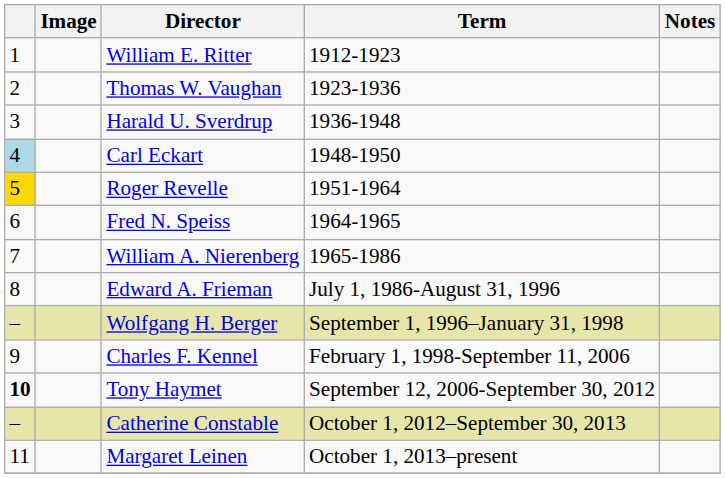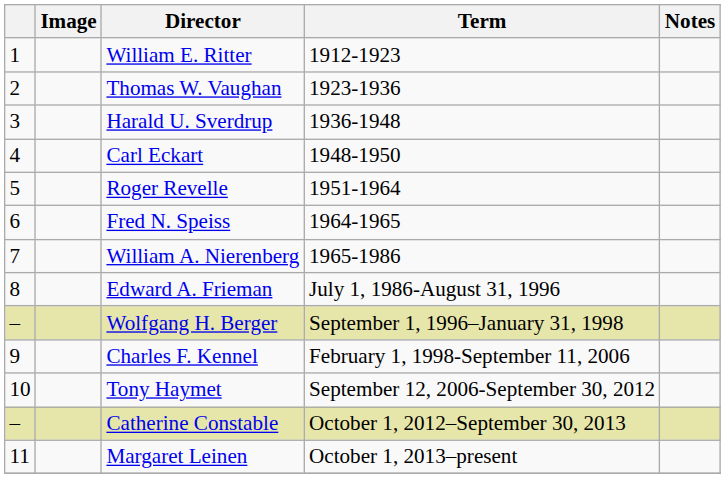(15, 155) lightblue background -> (15, 155) no background
(15, 188) gold background -> (15, 188) no background
(20, 389) bold -> (20, 389) normal
